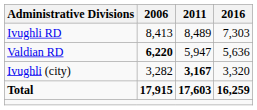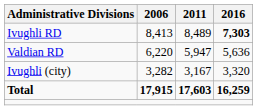(236, 33) normal -> (236, 33) bold
(159, 52) bold -> (159, 52) normal
(198, 71) bold -> (198, 71) normal
